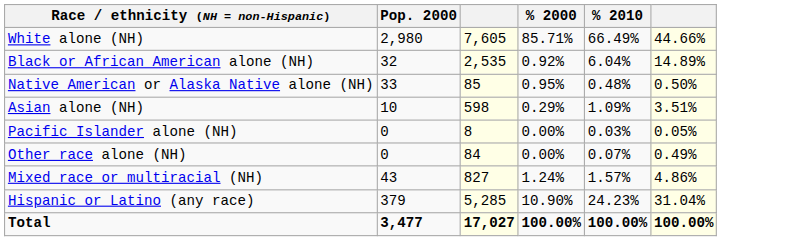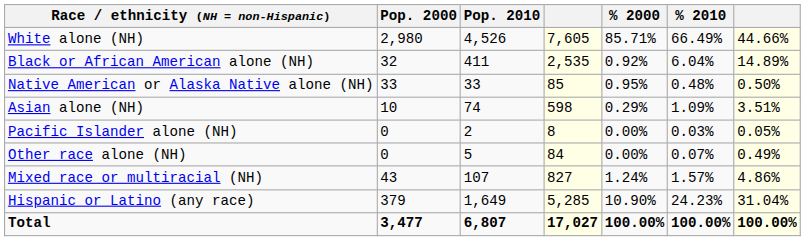+ column: (502, 16)
